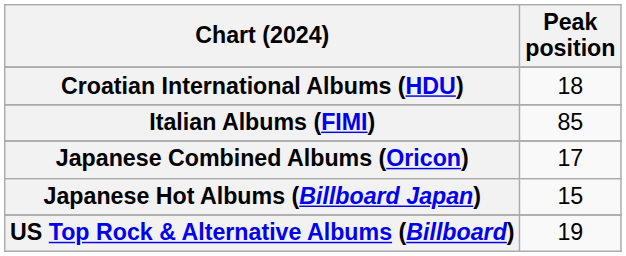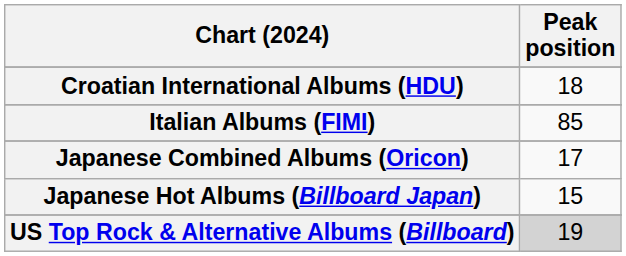(570, 232) no background -> (570, 232) lightgrey background
